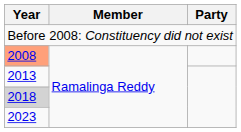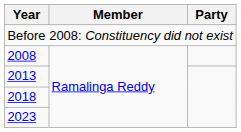(22, 55) lightsalmon background -> (22, 55) no background
(22, 96) lightgrey background -> (22, 96) no background
